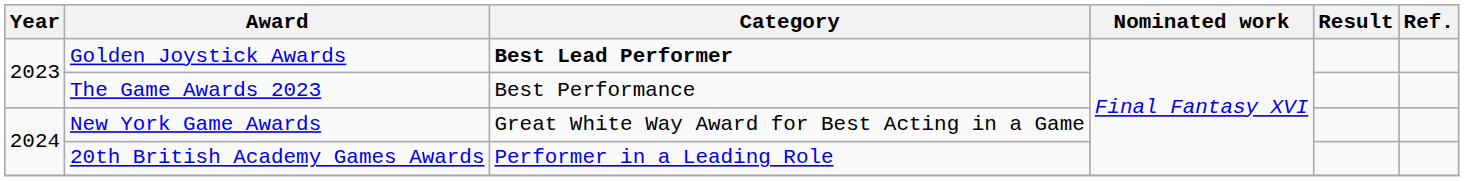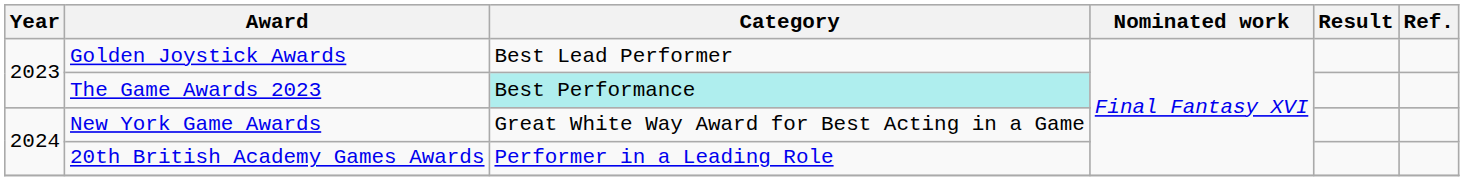(614, 56) bold -> (614, 56) normal
(595, 90) no background -> (595, 90) paleturquoise background
